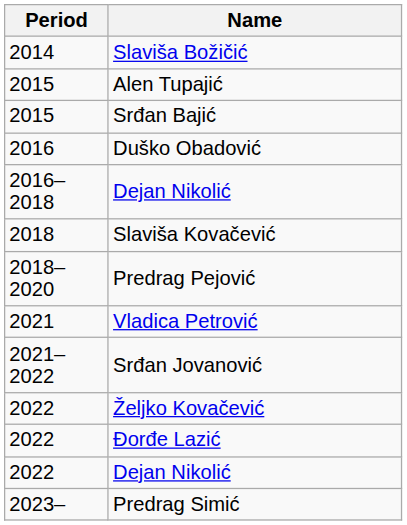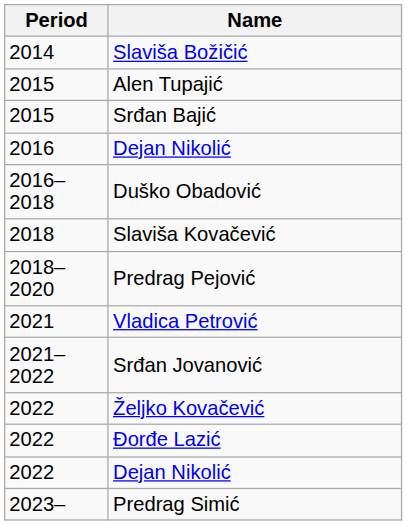(187, 148) Duško Obadović -> (172, 148) Dejan Nikolić
(172, 191) Dejan Nikolić -> (187, 191) Duško Obadović
